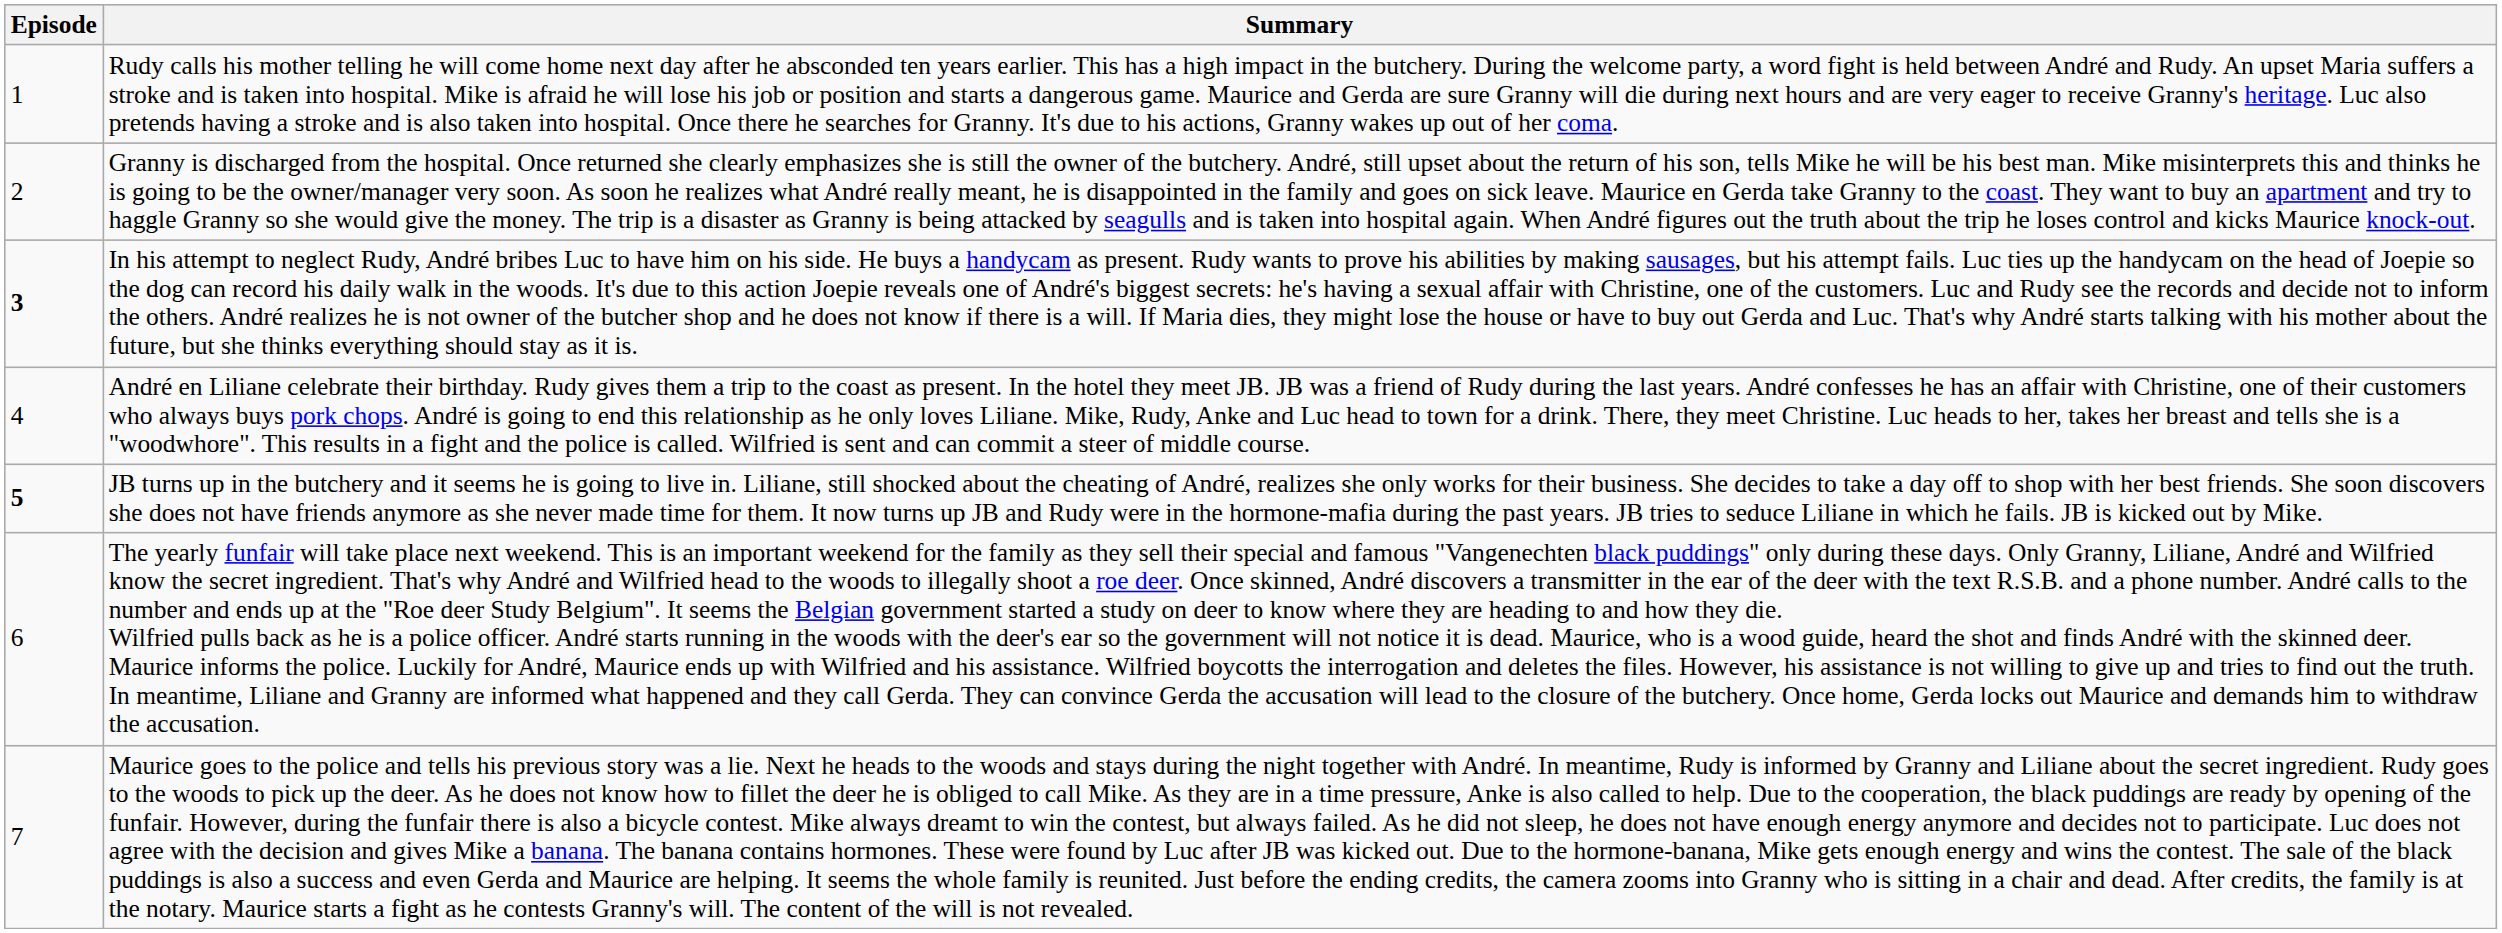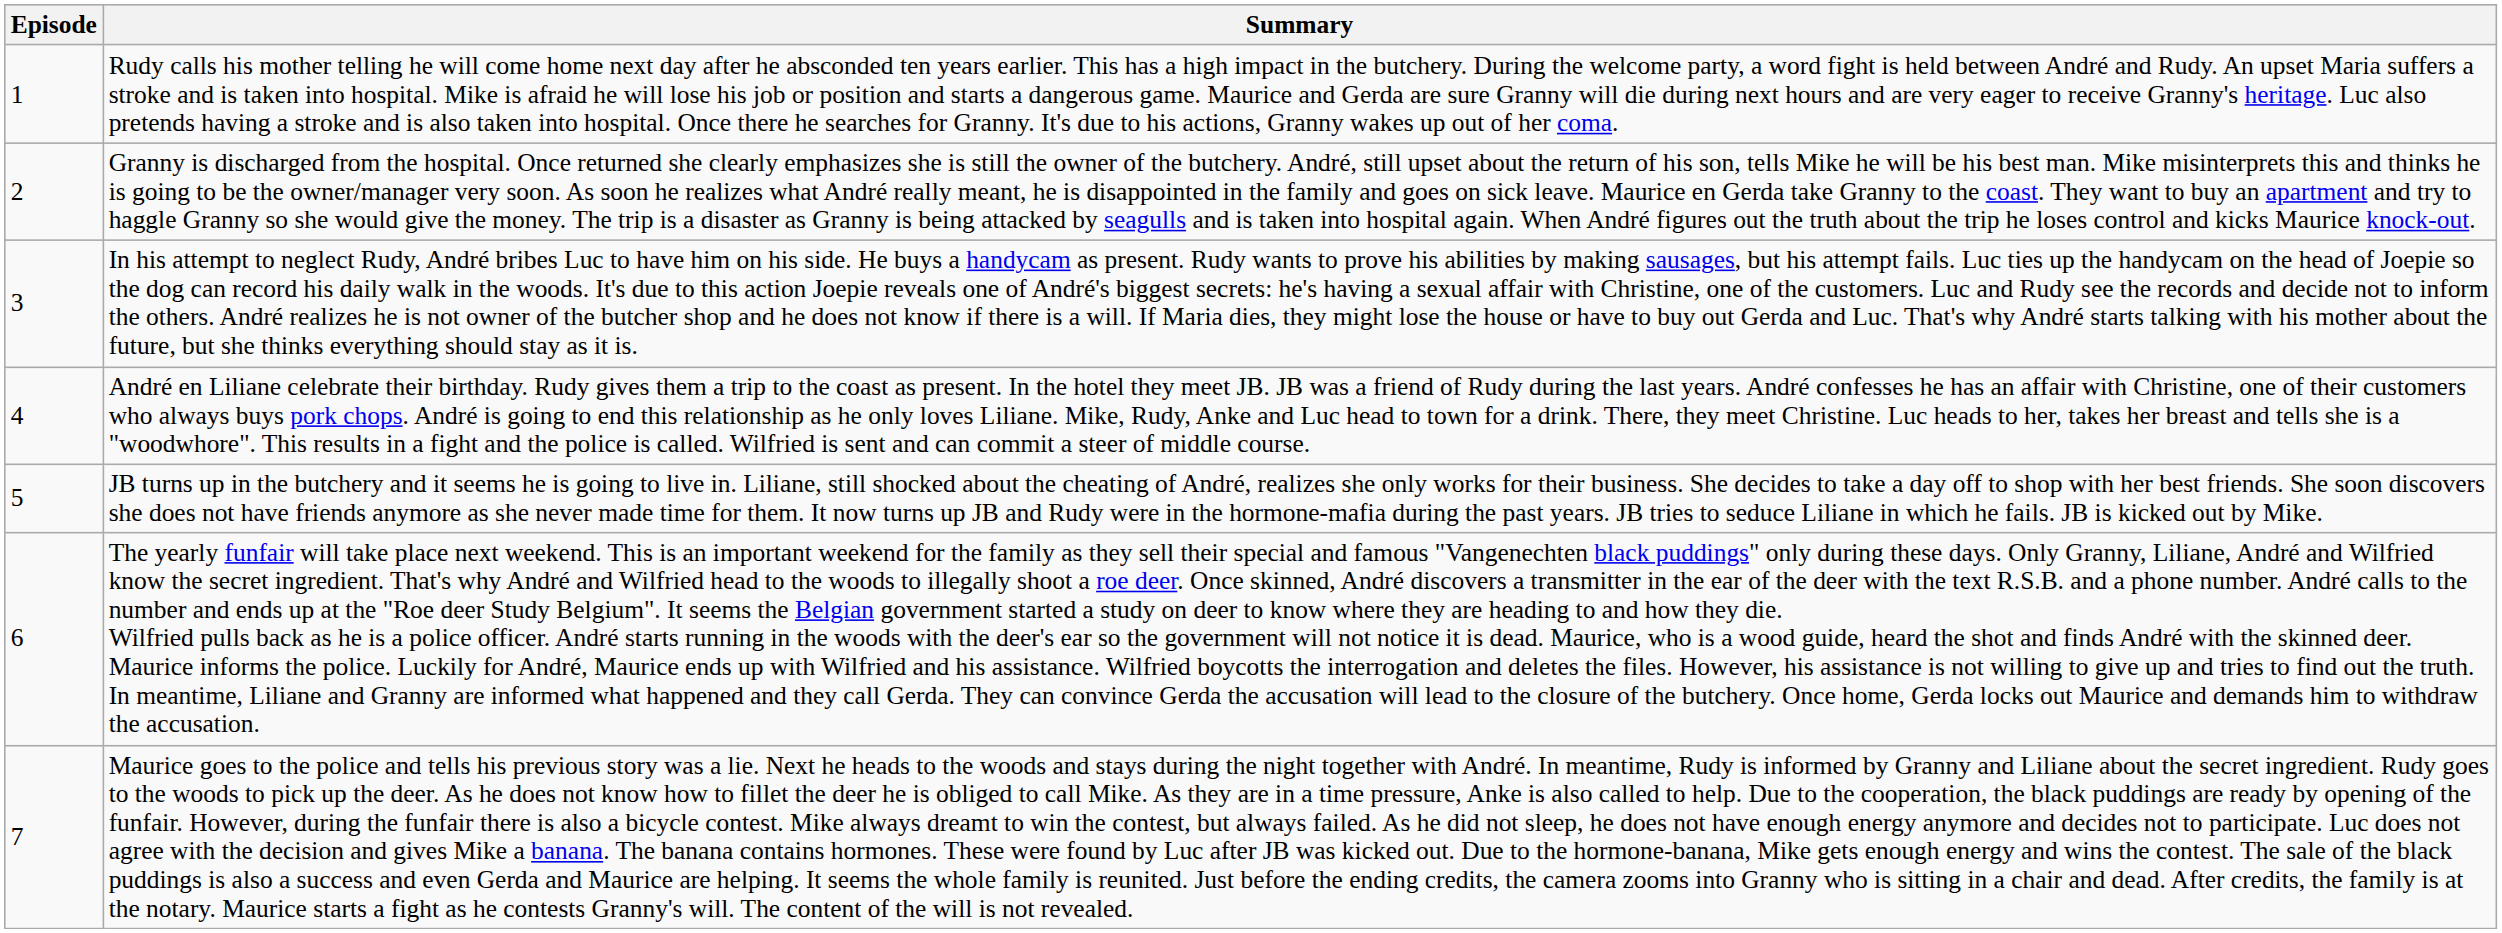(17, 303) bold -> (17, 303) normal
(17, 498) bold -> (17, 498) normal
